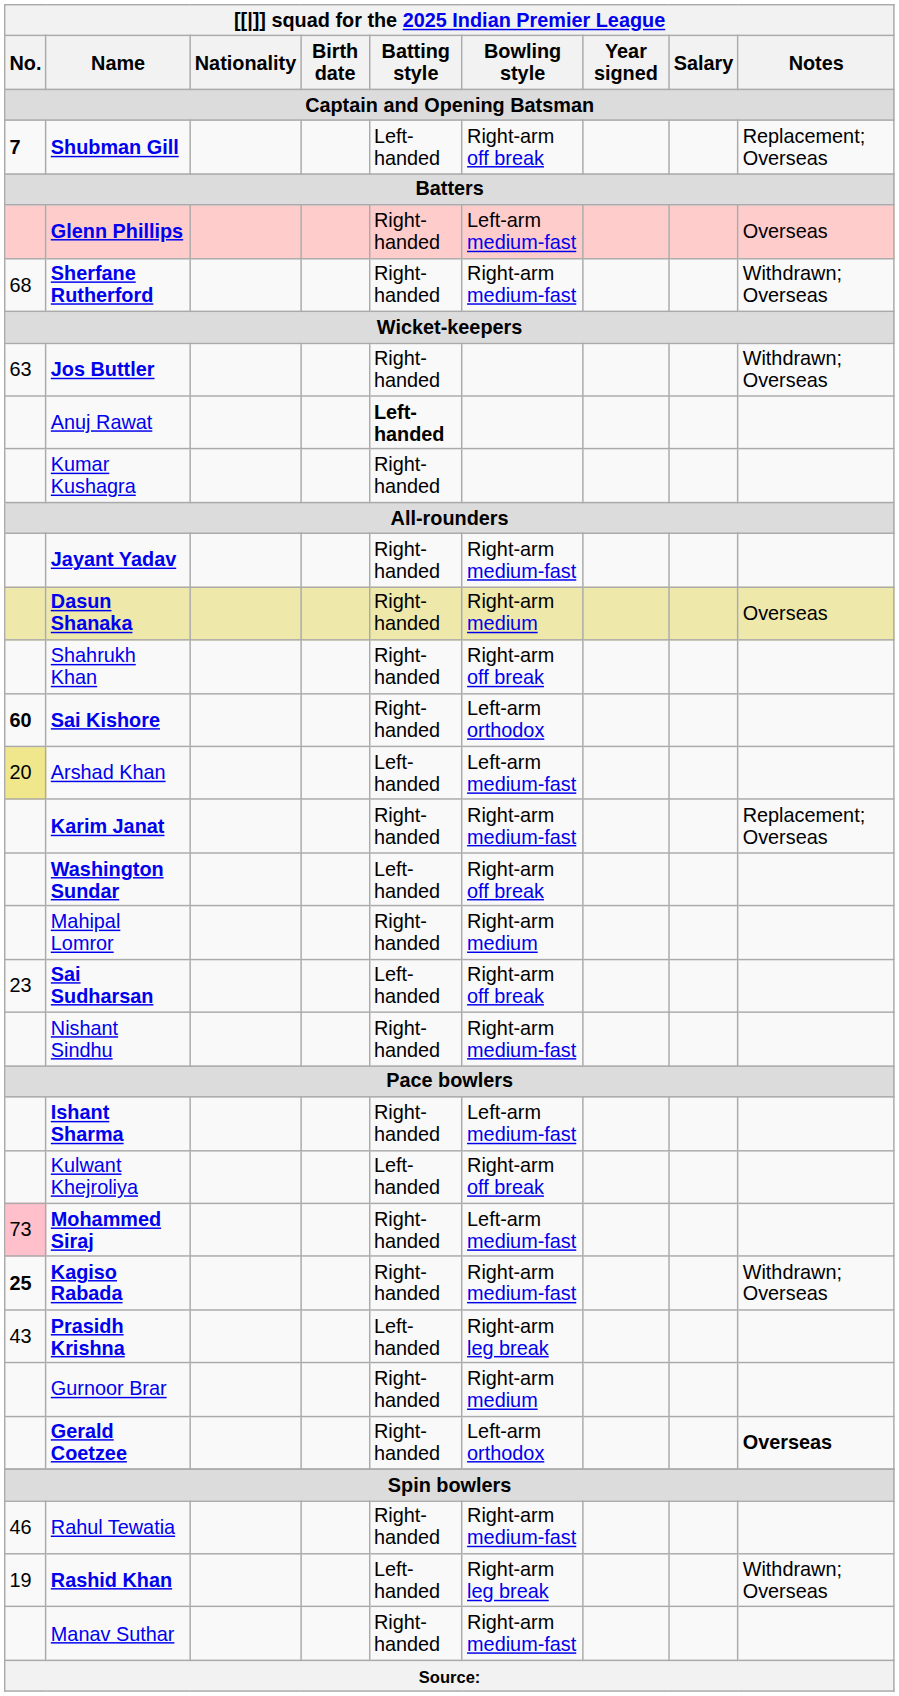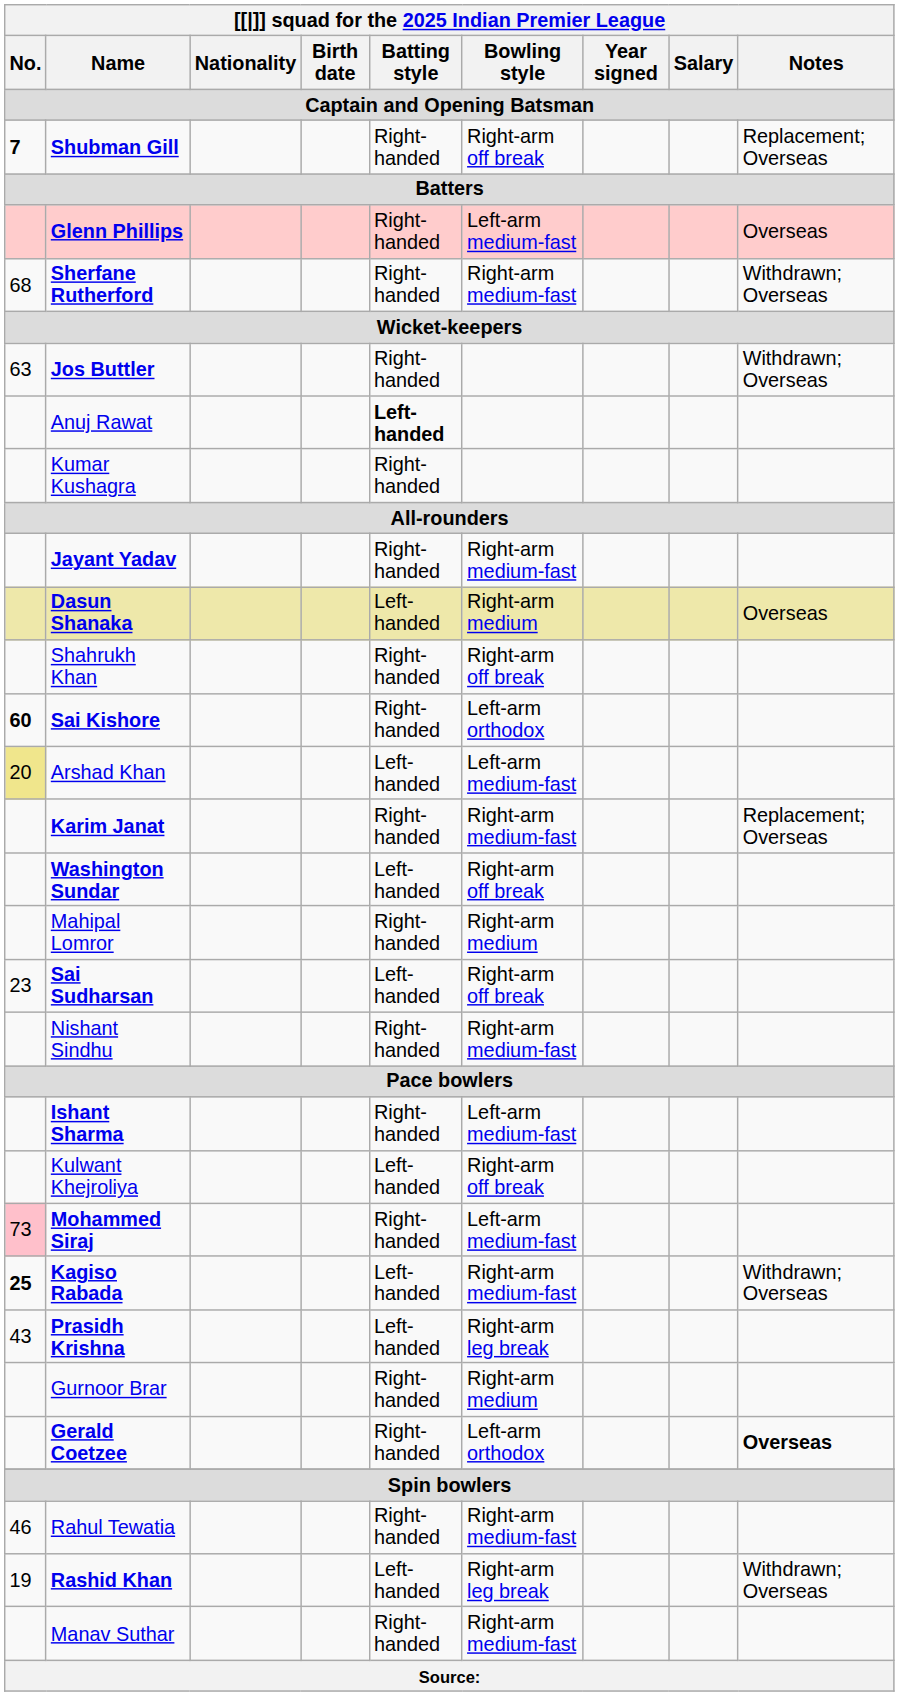(407, 147) Left-handed -> (407, 147) Right-handed
(407, 613) Right-handed -> (407, 613) Left-handed
(407, 1283) Right-handed -> (407, 1283) Left-handed
